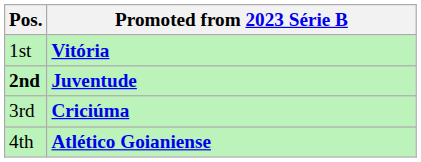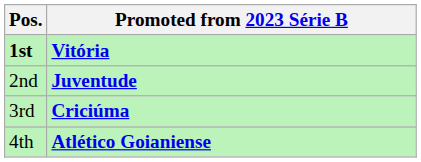(20, 50) normal -> (21, 50) bold
(25, 80) bold -> (23, 80) normal
